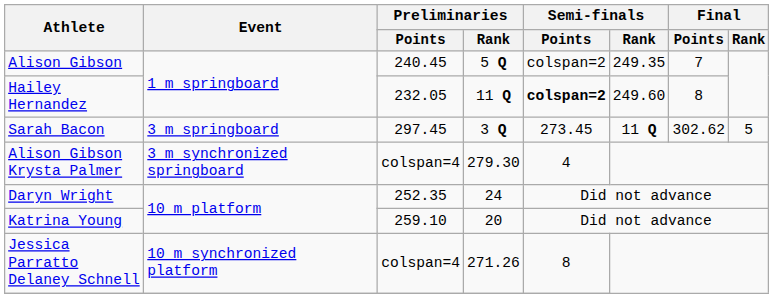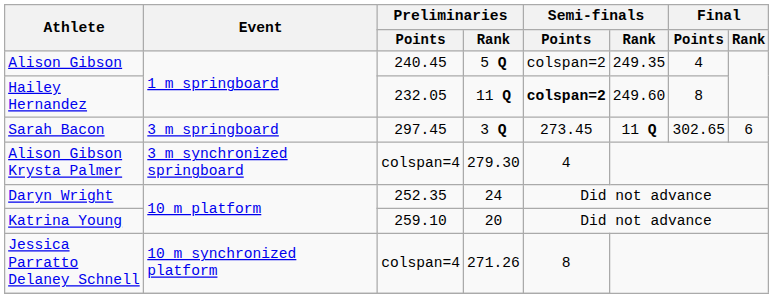(699, 63) 7 -> (699, 63) 4
(699, 130) 302.62 -> (699, 130) 302.65
(749, 130) 5 -> (749, 130) 6
